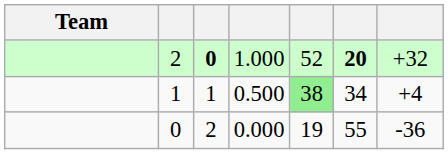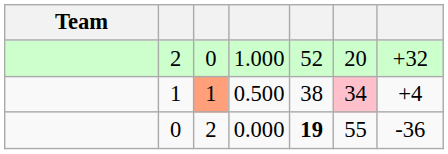(211, 58) bold -> (211, 58) normal
(355, 58) bold -> (355, 58) normal
(211, 93) no background -> (211, 93) lightsalmon background
(312, 93) lightgreen background -> (312, 93) no background
(355, 93) no background -> (355, 93) pink background
(312, 129) normal -> (312, 129) bold
